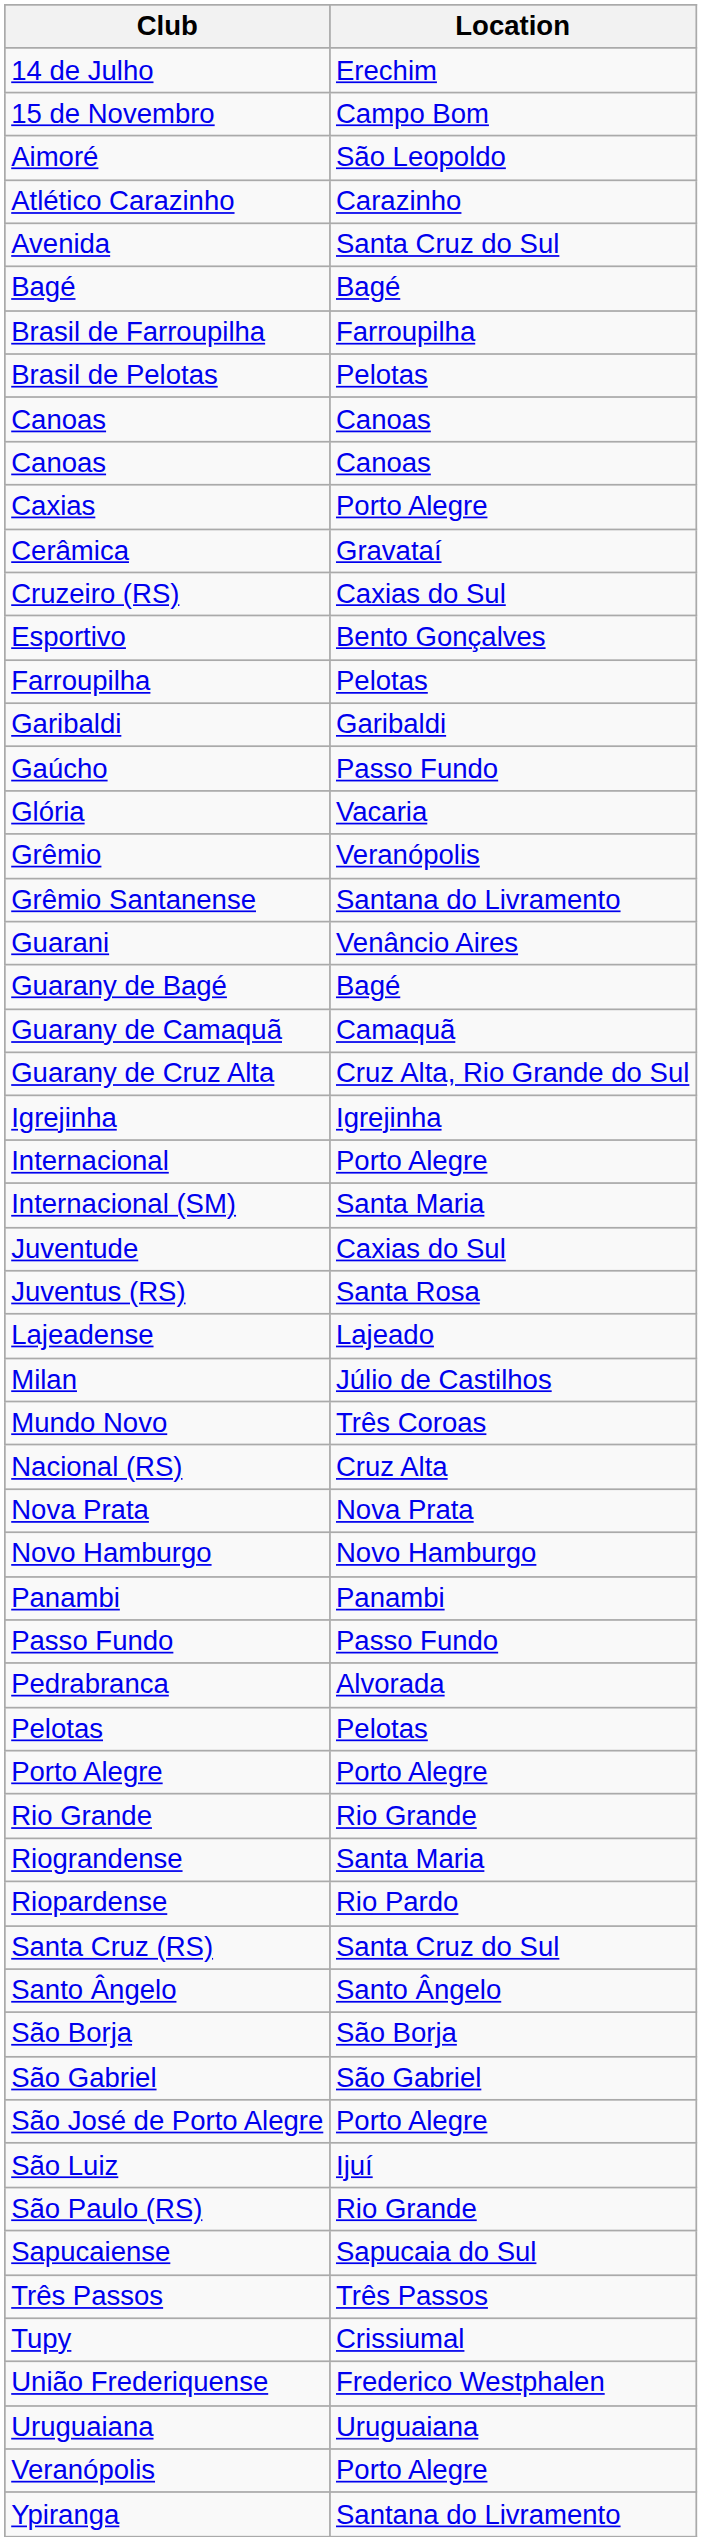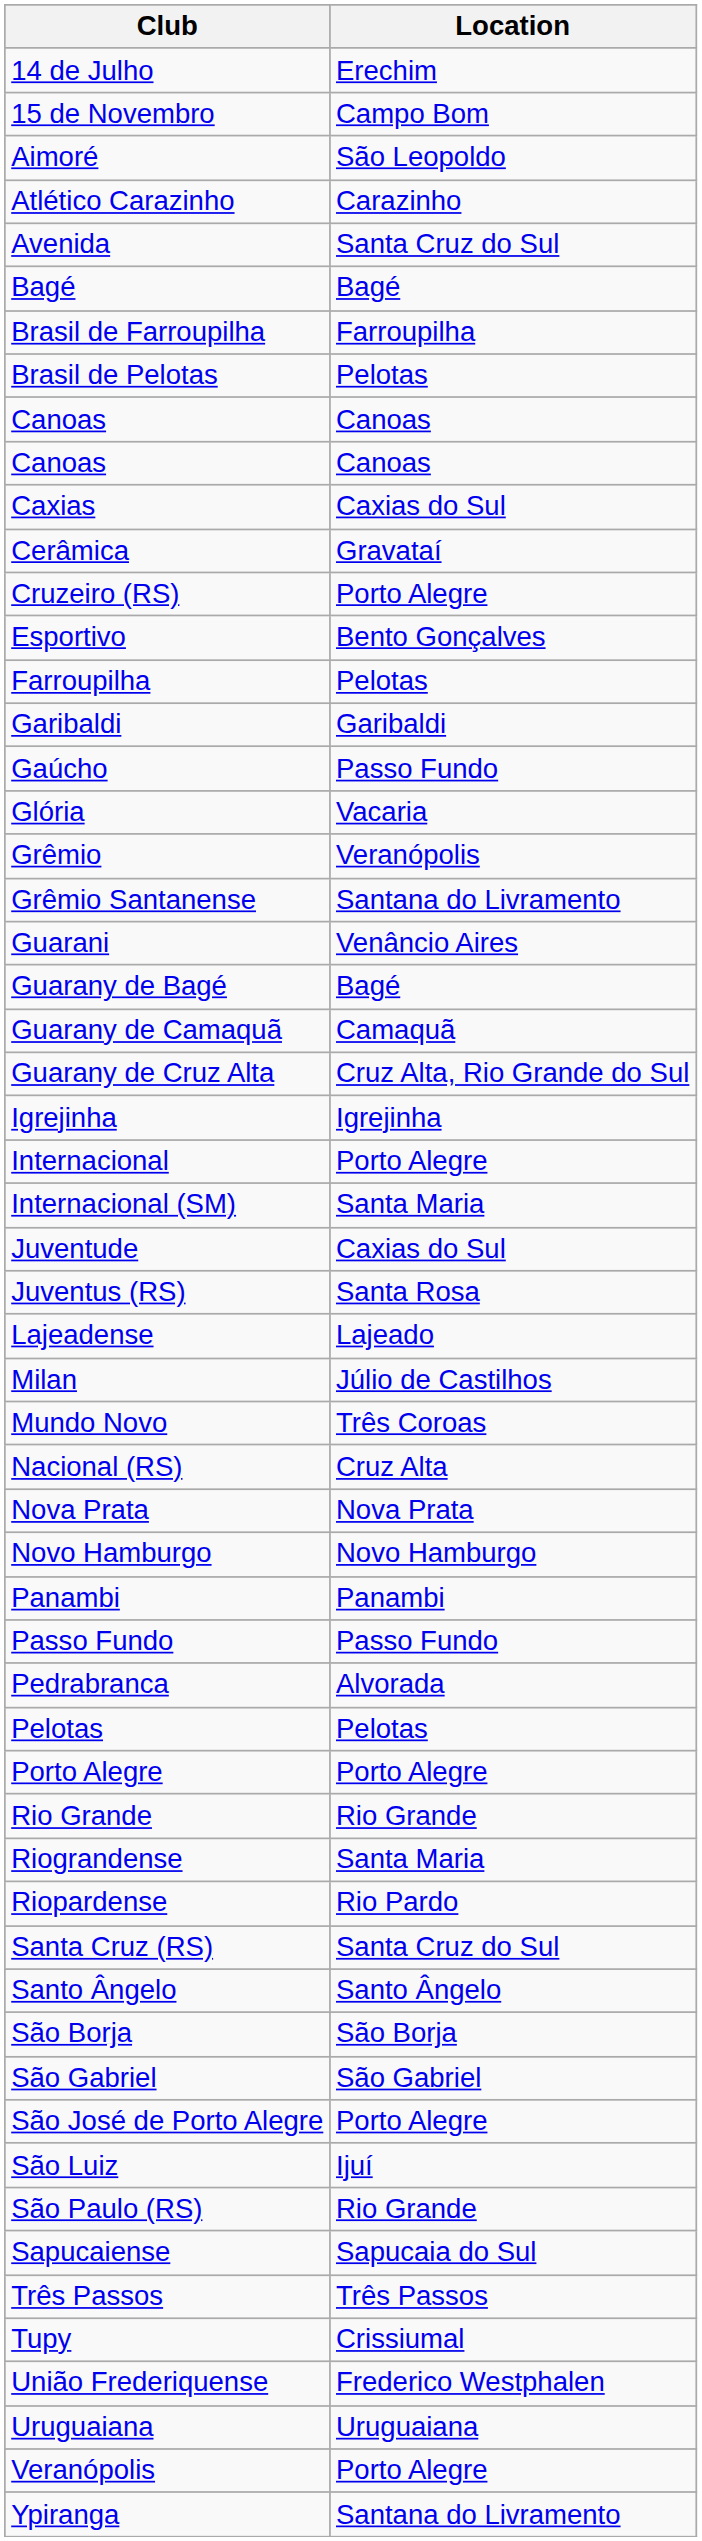(412, 506) Porto Alegre -> (421, 506) Caxias do Sul
(421, 593) Caxias do Sul -> (412, 593) Porto Alegre
